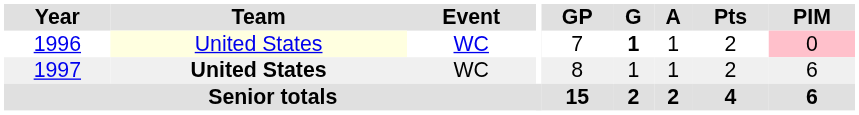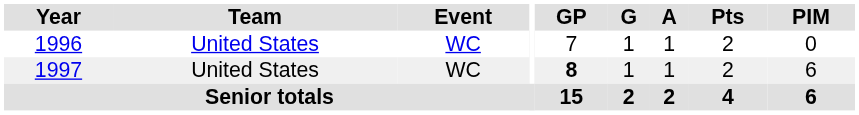(259, 43) lightyellow background -> (255, 43) no background
(633, 43) bold -> (629, 43) normal
(812, 43) pink background -> (811, 43) no background
(259, 70) bold -> (255, 70) normal
(577, 70) normal -> (571, 70) bold
